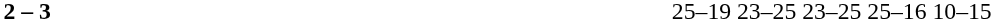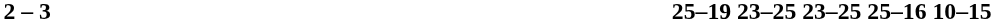(832, 10) normal -> (832, 10) bold
